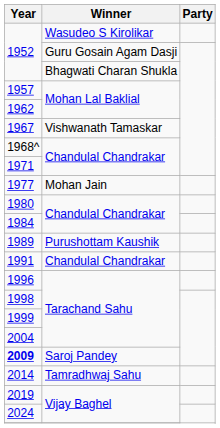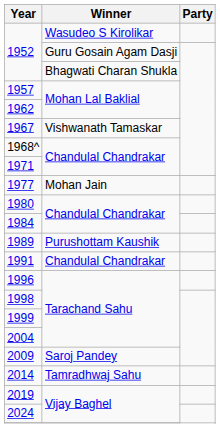(20, 356) bold -> (20, 356) normal
